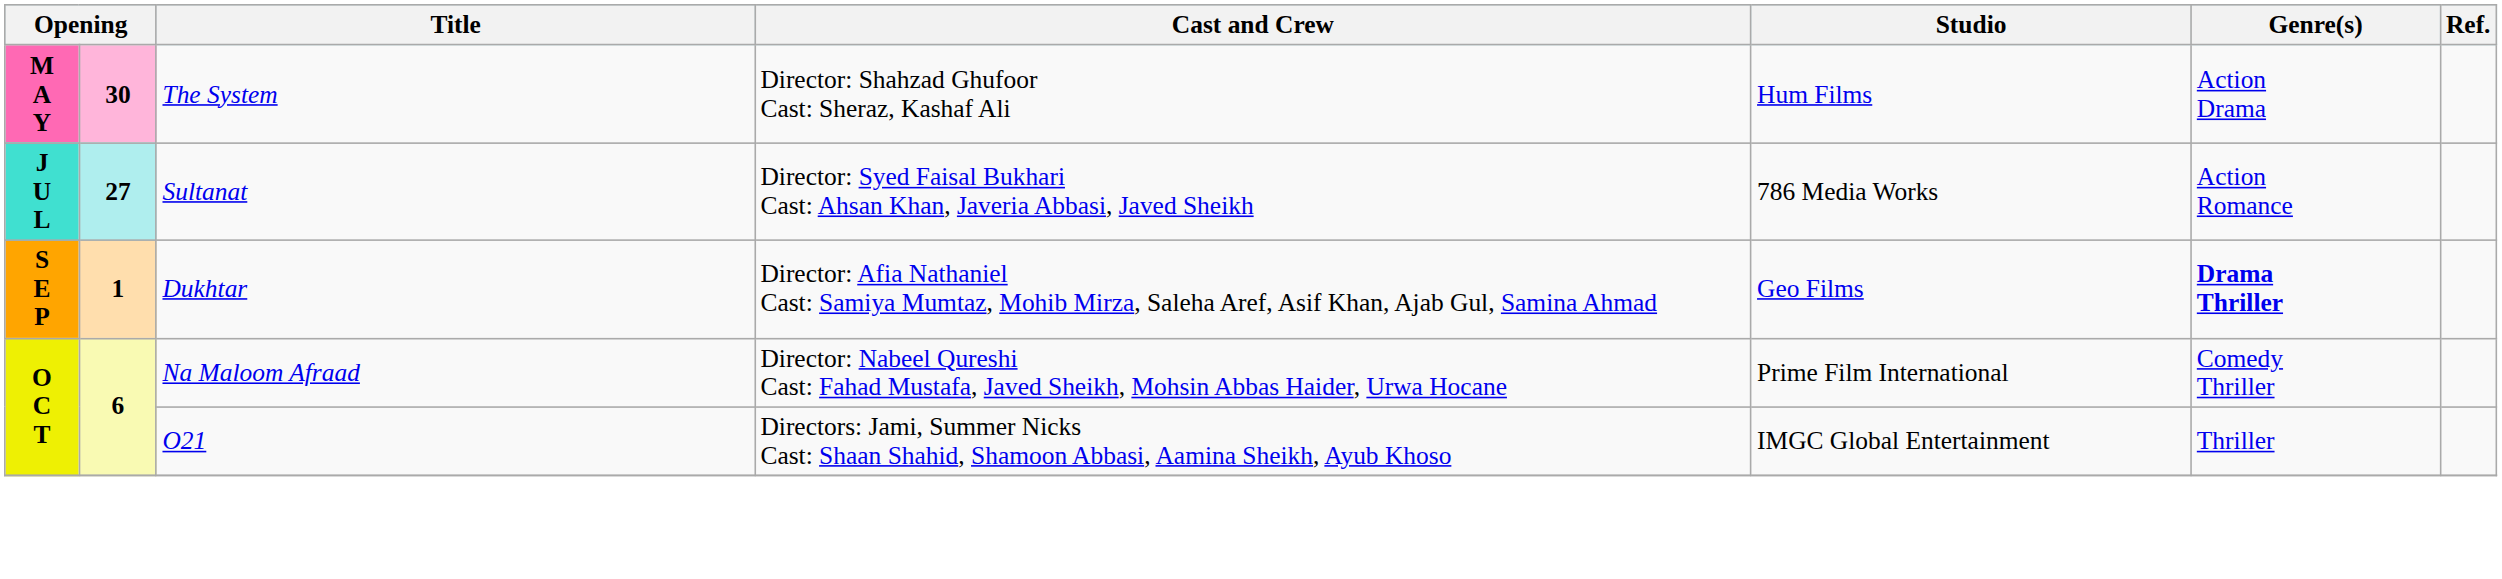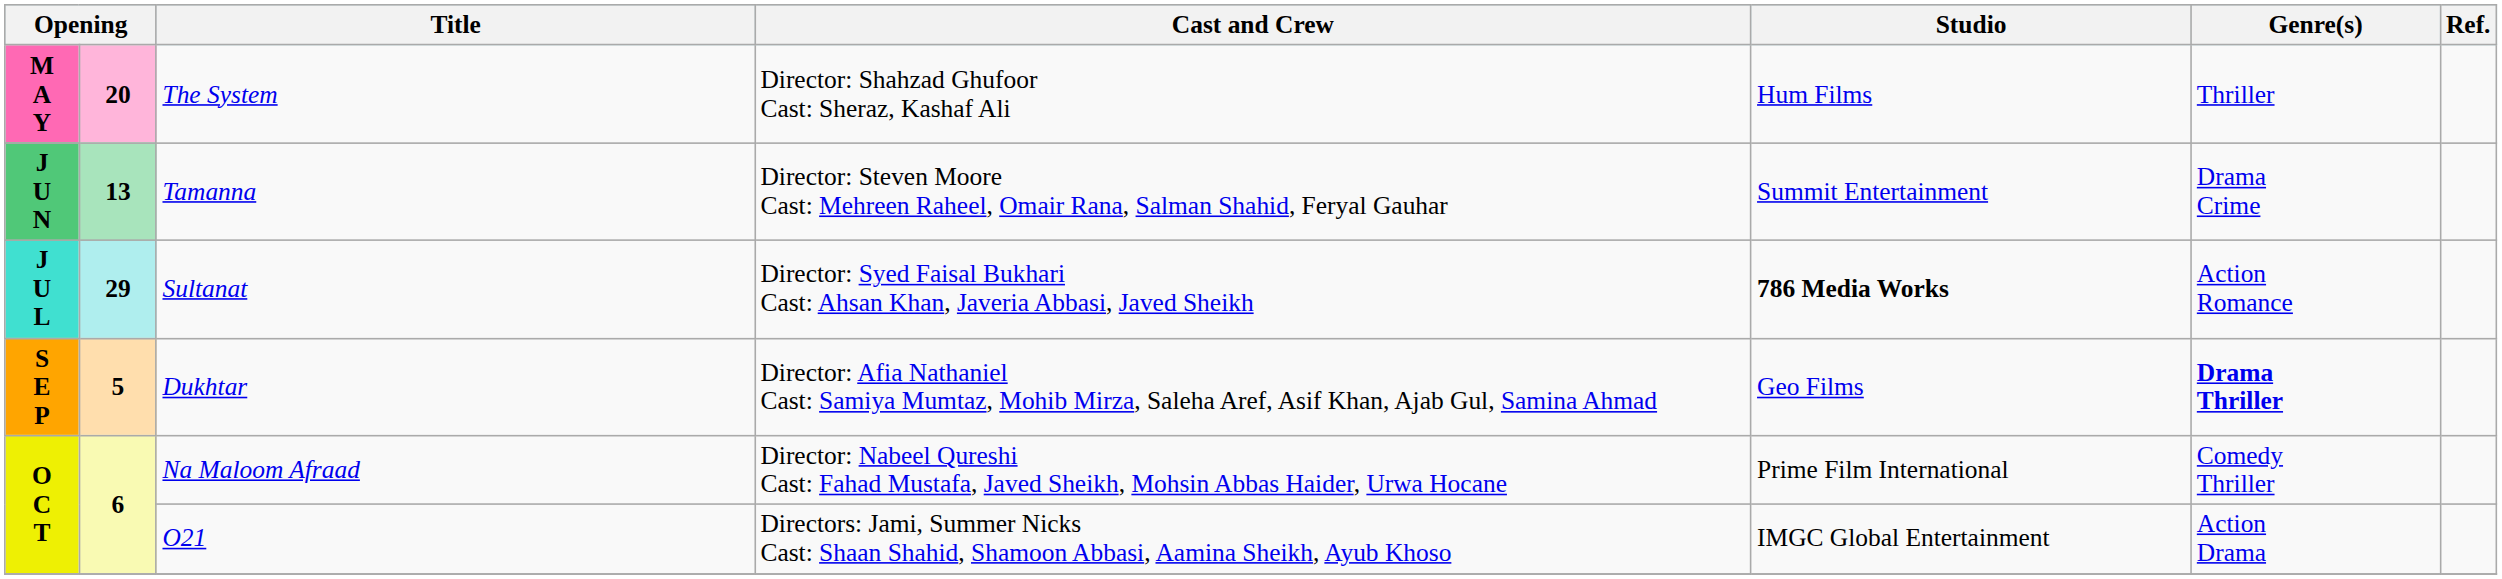(118, 93) 30 -> (118, 93) 20
(2231, 93) Action Drama -> (2236, 93) Thriller
+ row: (209, 191)
(118, 191) 27 -> (118, 288) 29
(1848, 191) normal -> (1853, 288) bold
(118, 288) 1 -> (118, 386) 5
(2236, 441) Thriller -> (2231, 538) Action Drama
